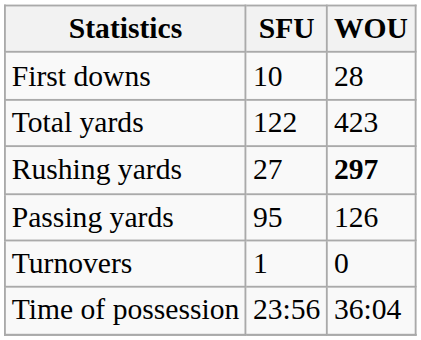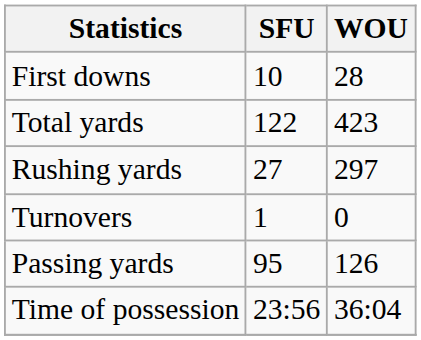(356, 169) bold -> (356, 169) normal
rows swapped: (93, 216) <-> (72, 263)
